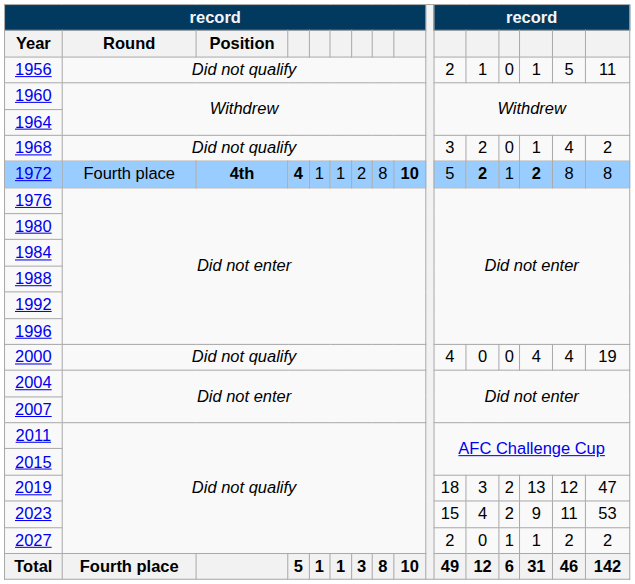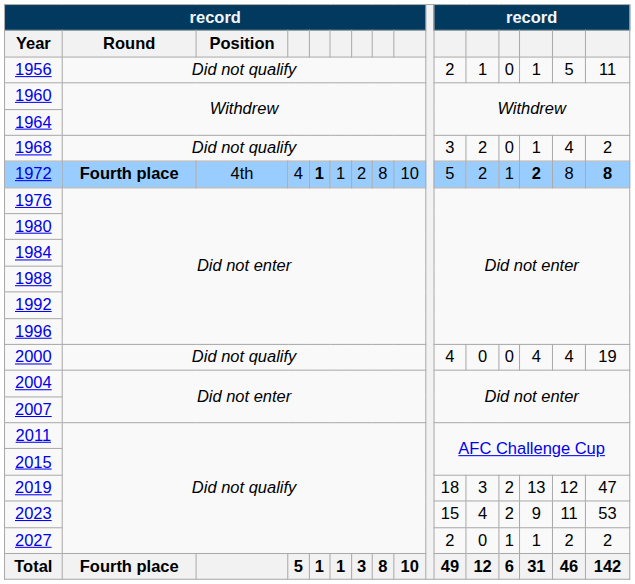(129, 174) normal -> (129, 174) bold
(242, 174) bold -> (242, 174) normal
(298, 174) bold -> (298, 174) normal
(319, 174) normal -> (319, 174) bold
(410, 174) bold -> (410, 174) normal
(483, 174) bold -> (483, 174) normal
(608, 174) normal -> (608, 174) bold
